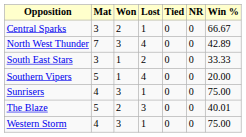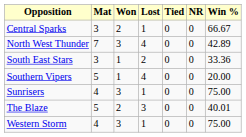(219, 60) 33.33 -> (219, 60) 33.36
